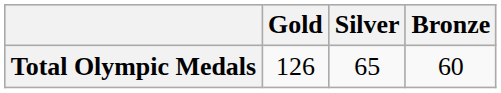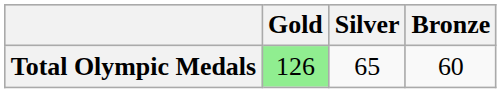(295, 66) no background -> (295, 66) lightgreen background
